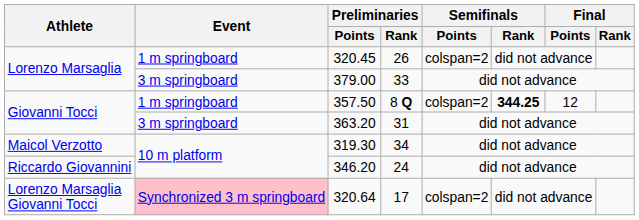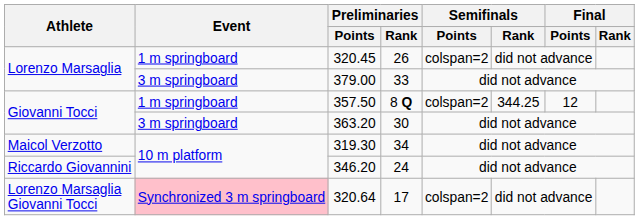(518, 102) bold -> (518, 102) normal
(401, 124) 31 -> (401, 124) 30
